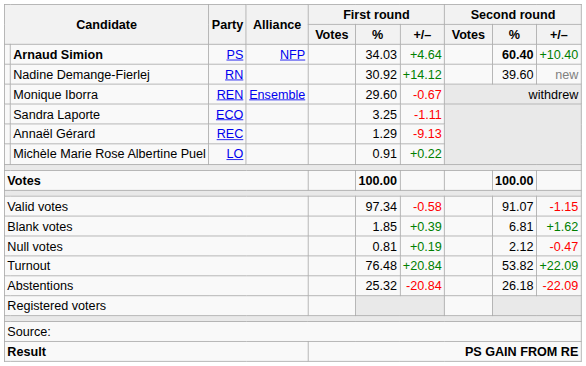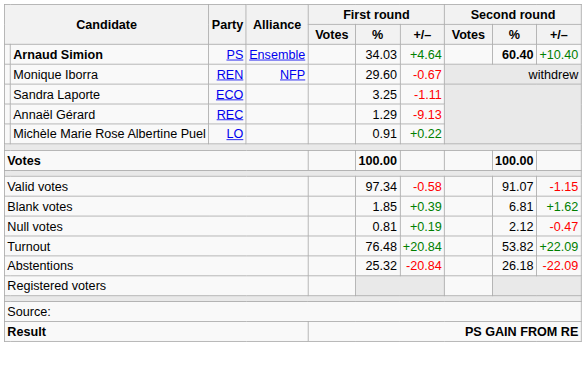(293, 55) NFP -> (277, 55) Ensemble
- row: (82, 75)
(277, 94) Ensemble -> (293, 75) NFP
